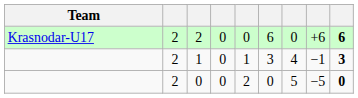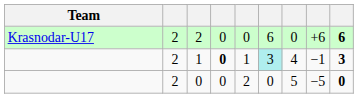(223, 59) normal -> (223, 59) bold
(270, 59) no background -> (270, 59) paleturquoise background
